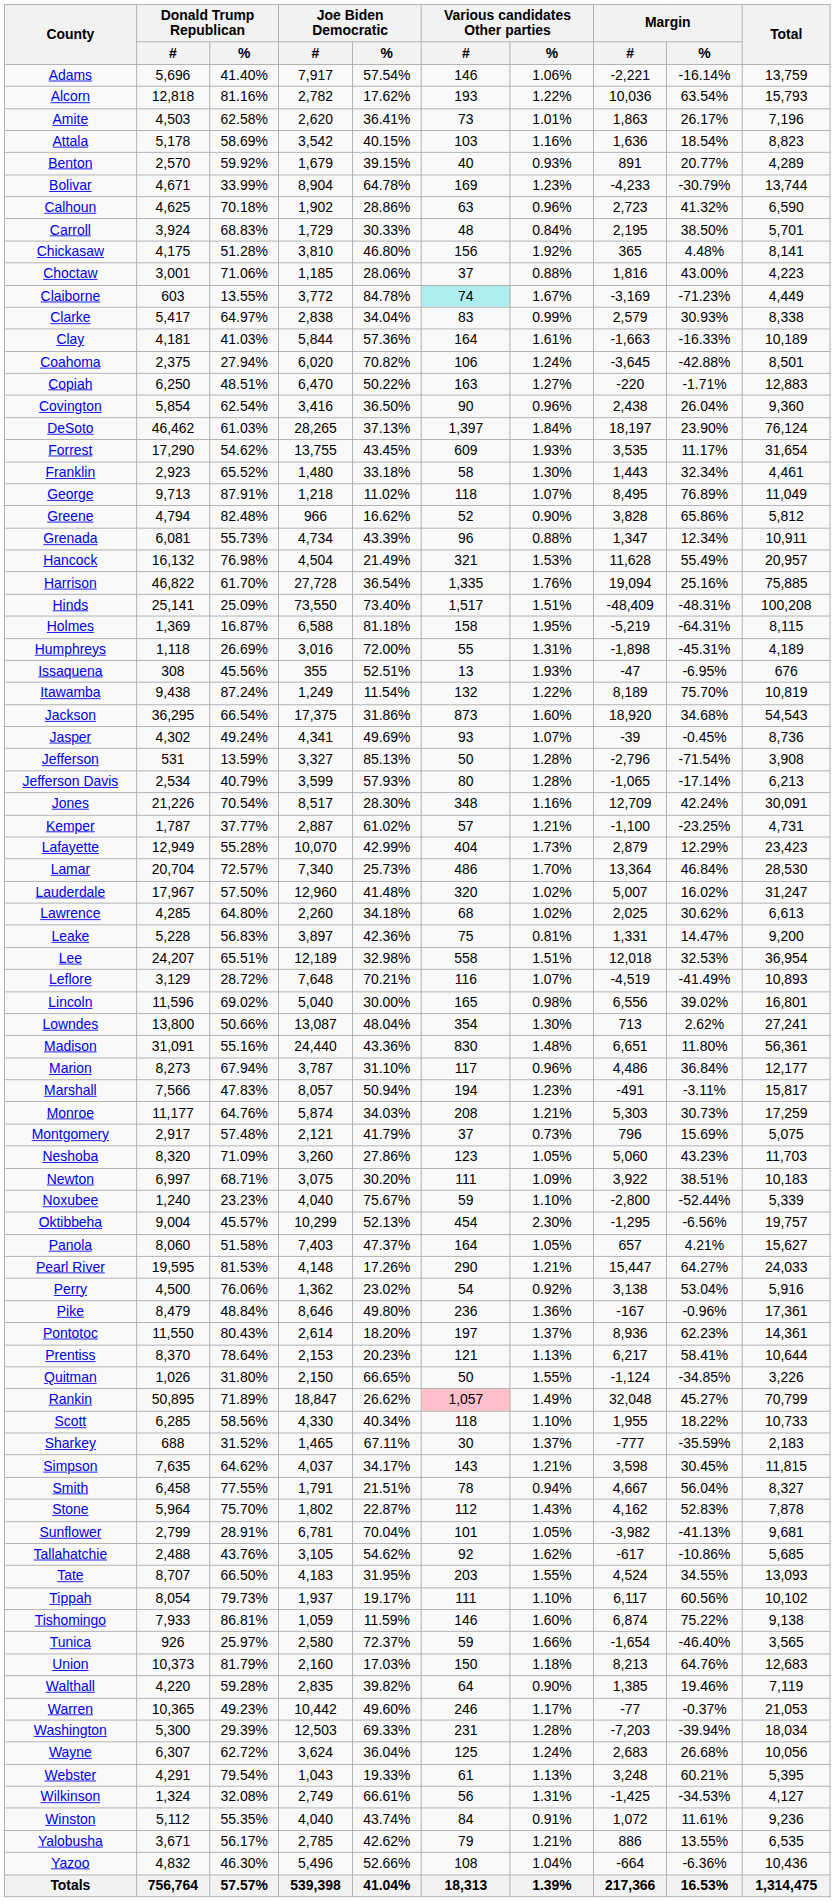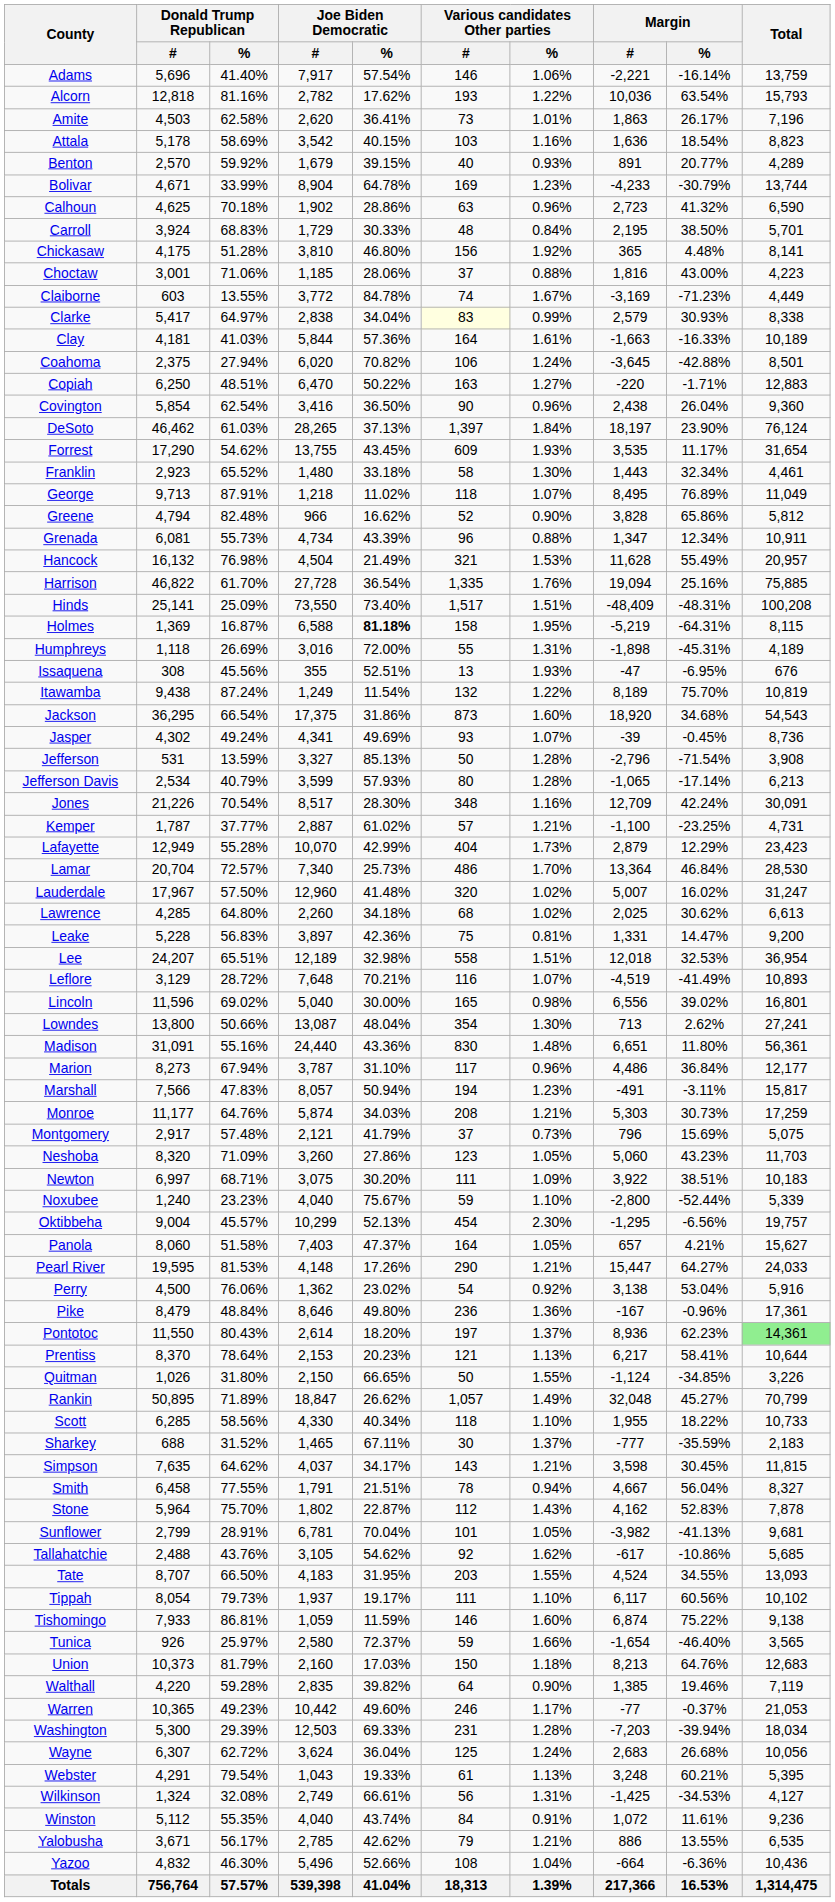(466, 296) paleturquoise background -> (466, 296) no background
(466, 318) no background -> (466, 318) lightyellow background
(387, 627) normal -> (387, 627) bold
(786, 1333) no background -> (786, 1333) lightgreen background
(466, 1399) pink background -> (466, 1399) no background
